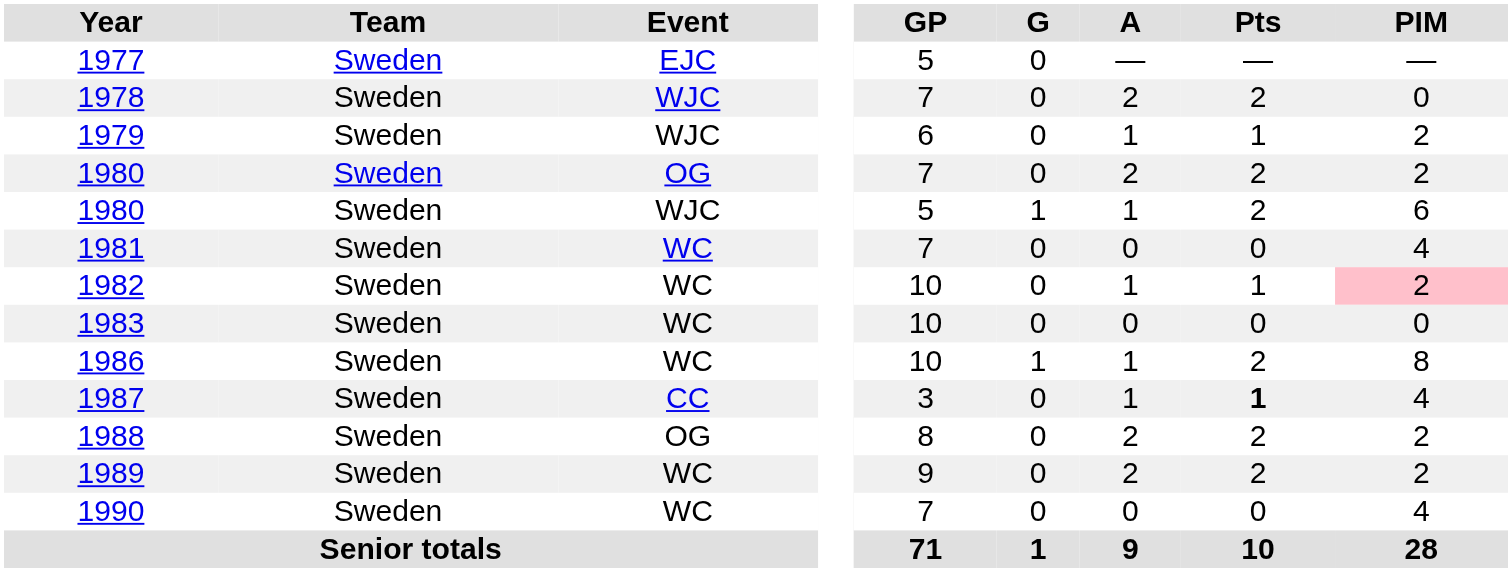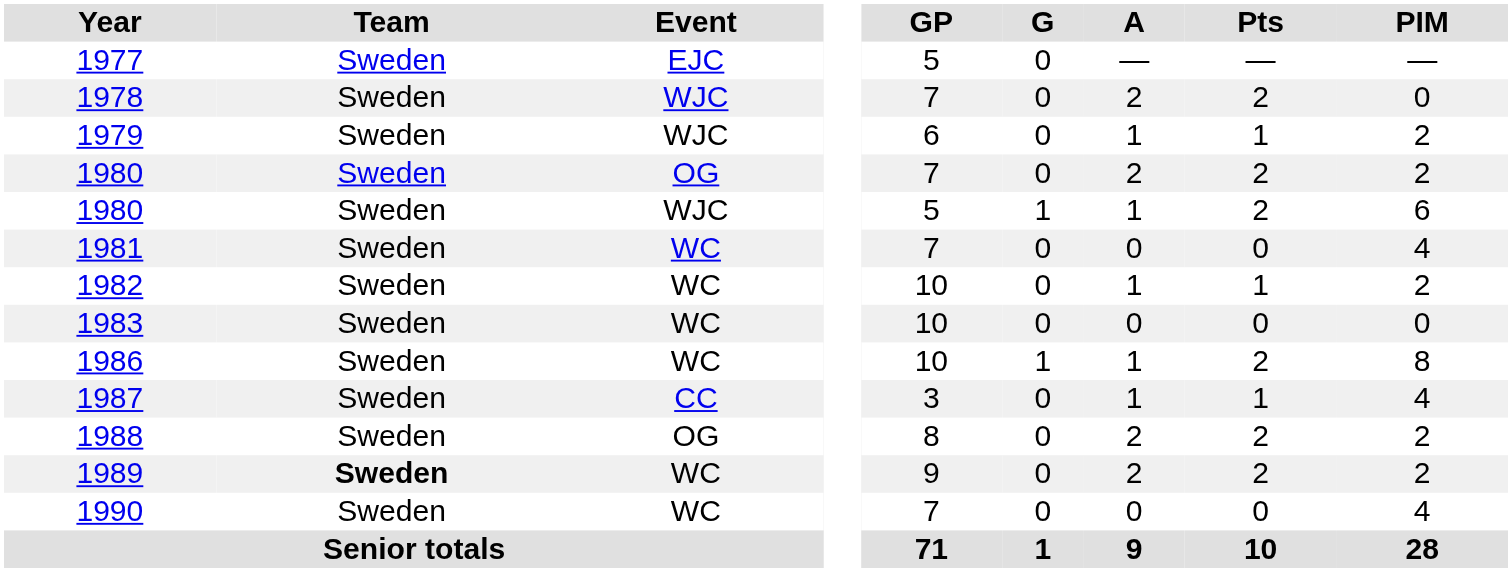(1421, 285) pink background -> (1422, 285) no background
(1258, 398) bold -> (1261, 398) normal
(388, 473) normal -> (392, 473) bold
